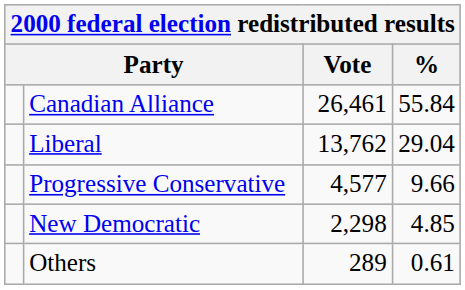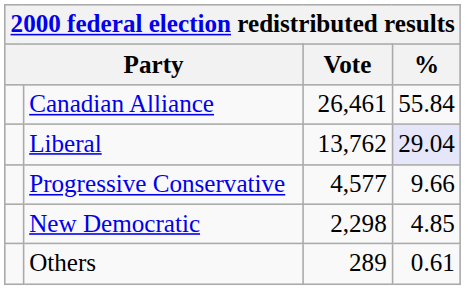(427, 143) no background -> (427, 143) lavender background
